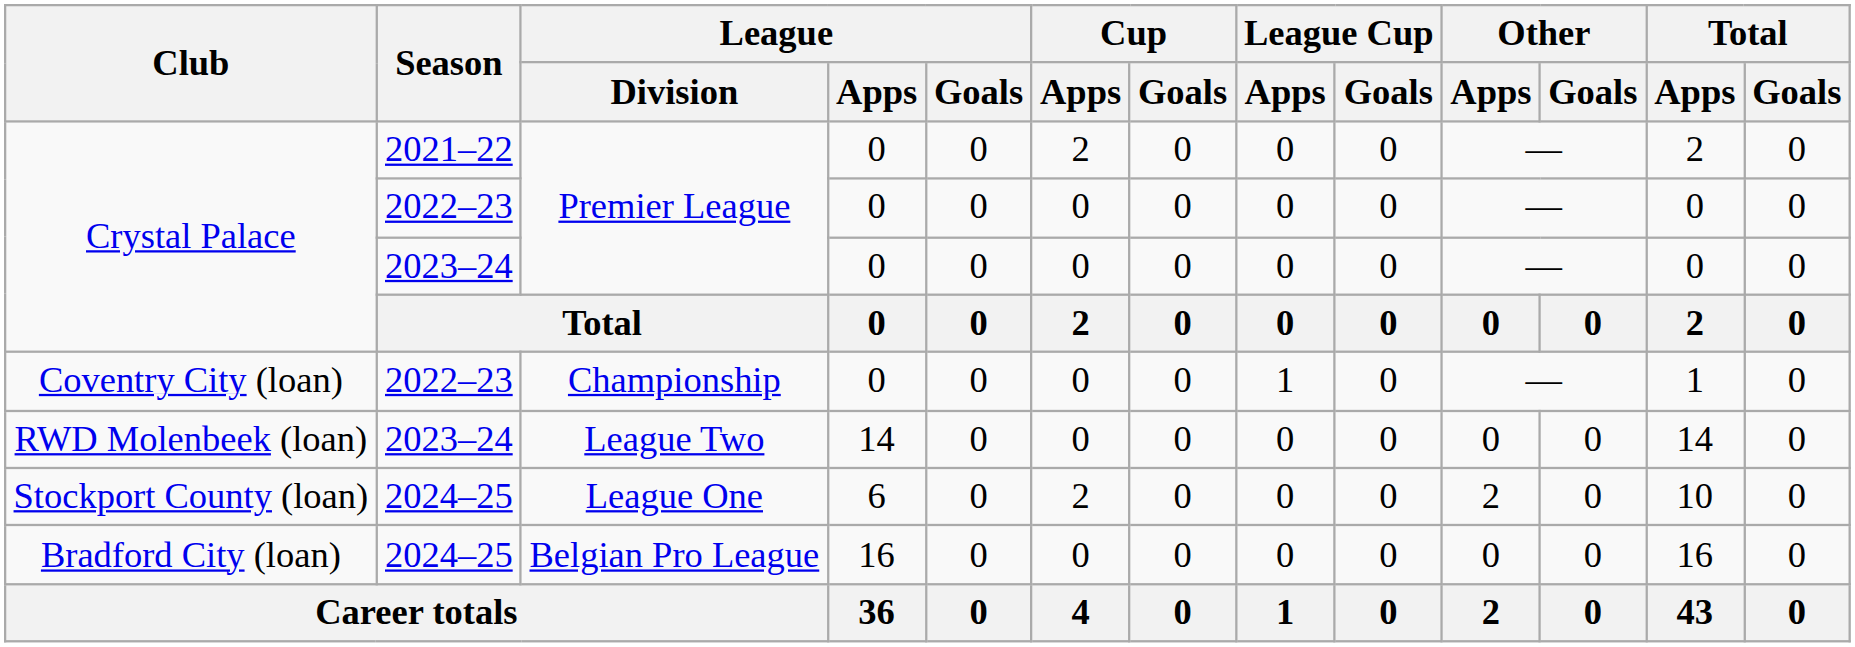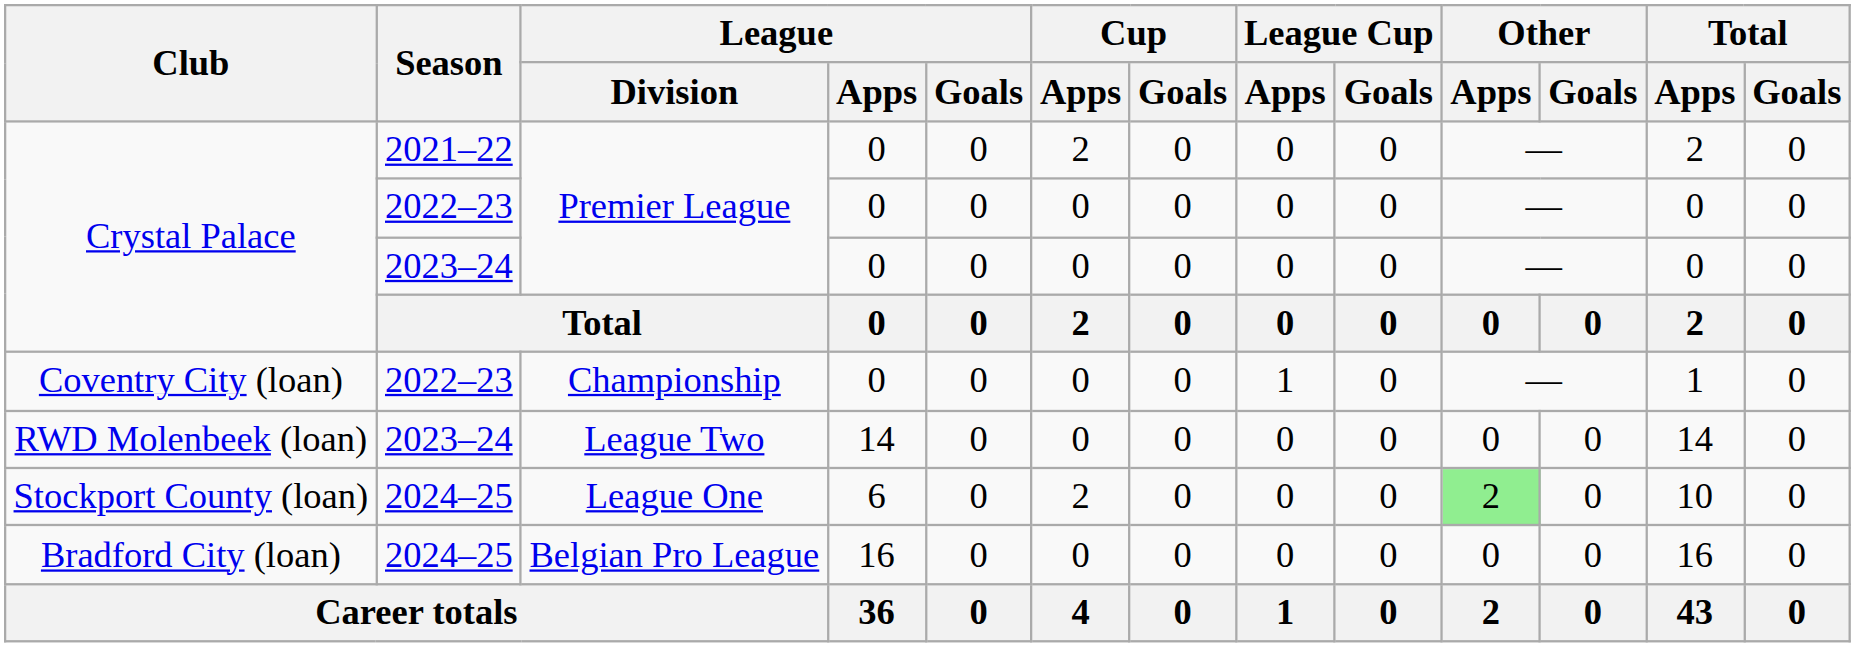(1491, 496) no background -> (1491, 496) lightgreen background
